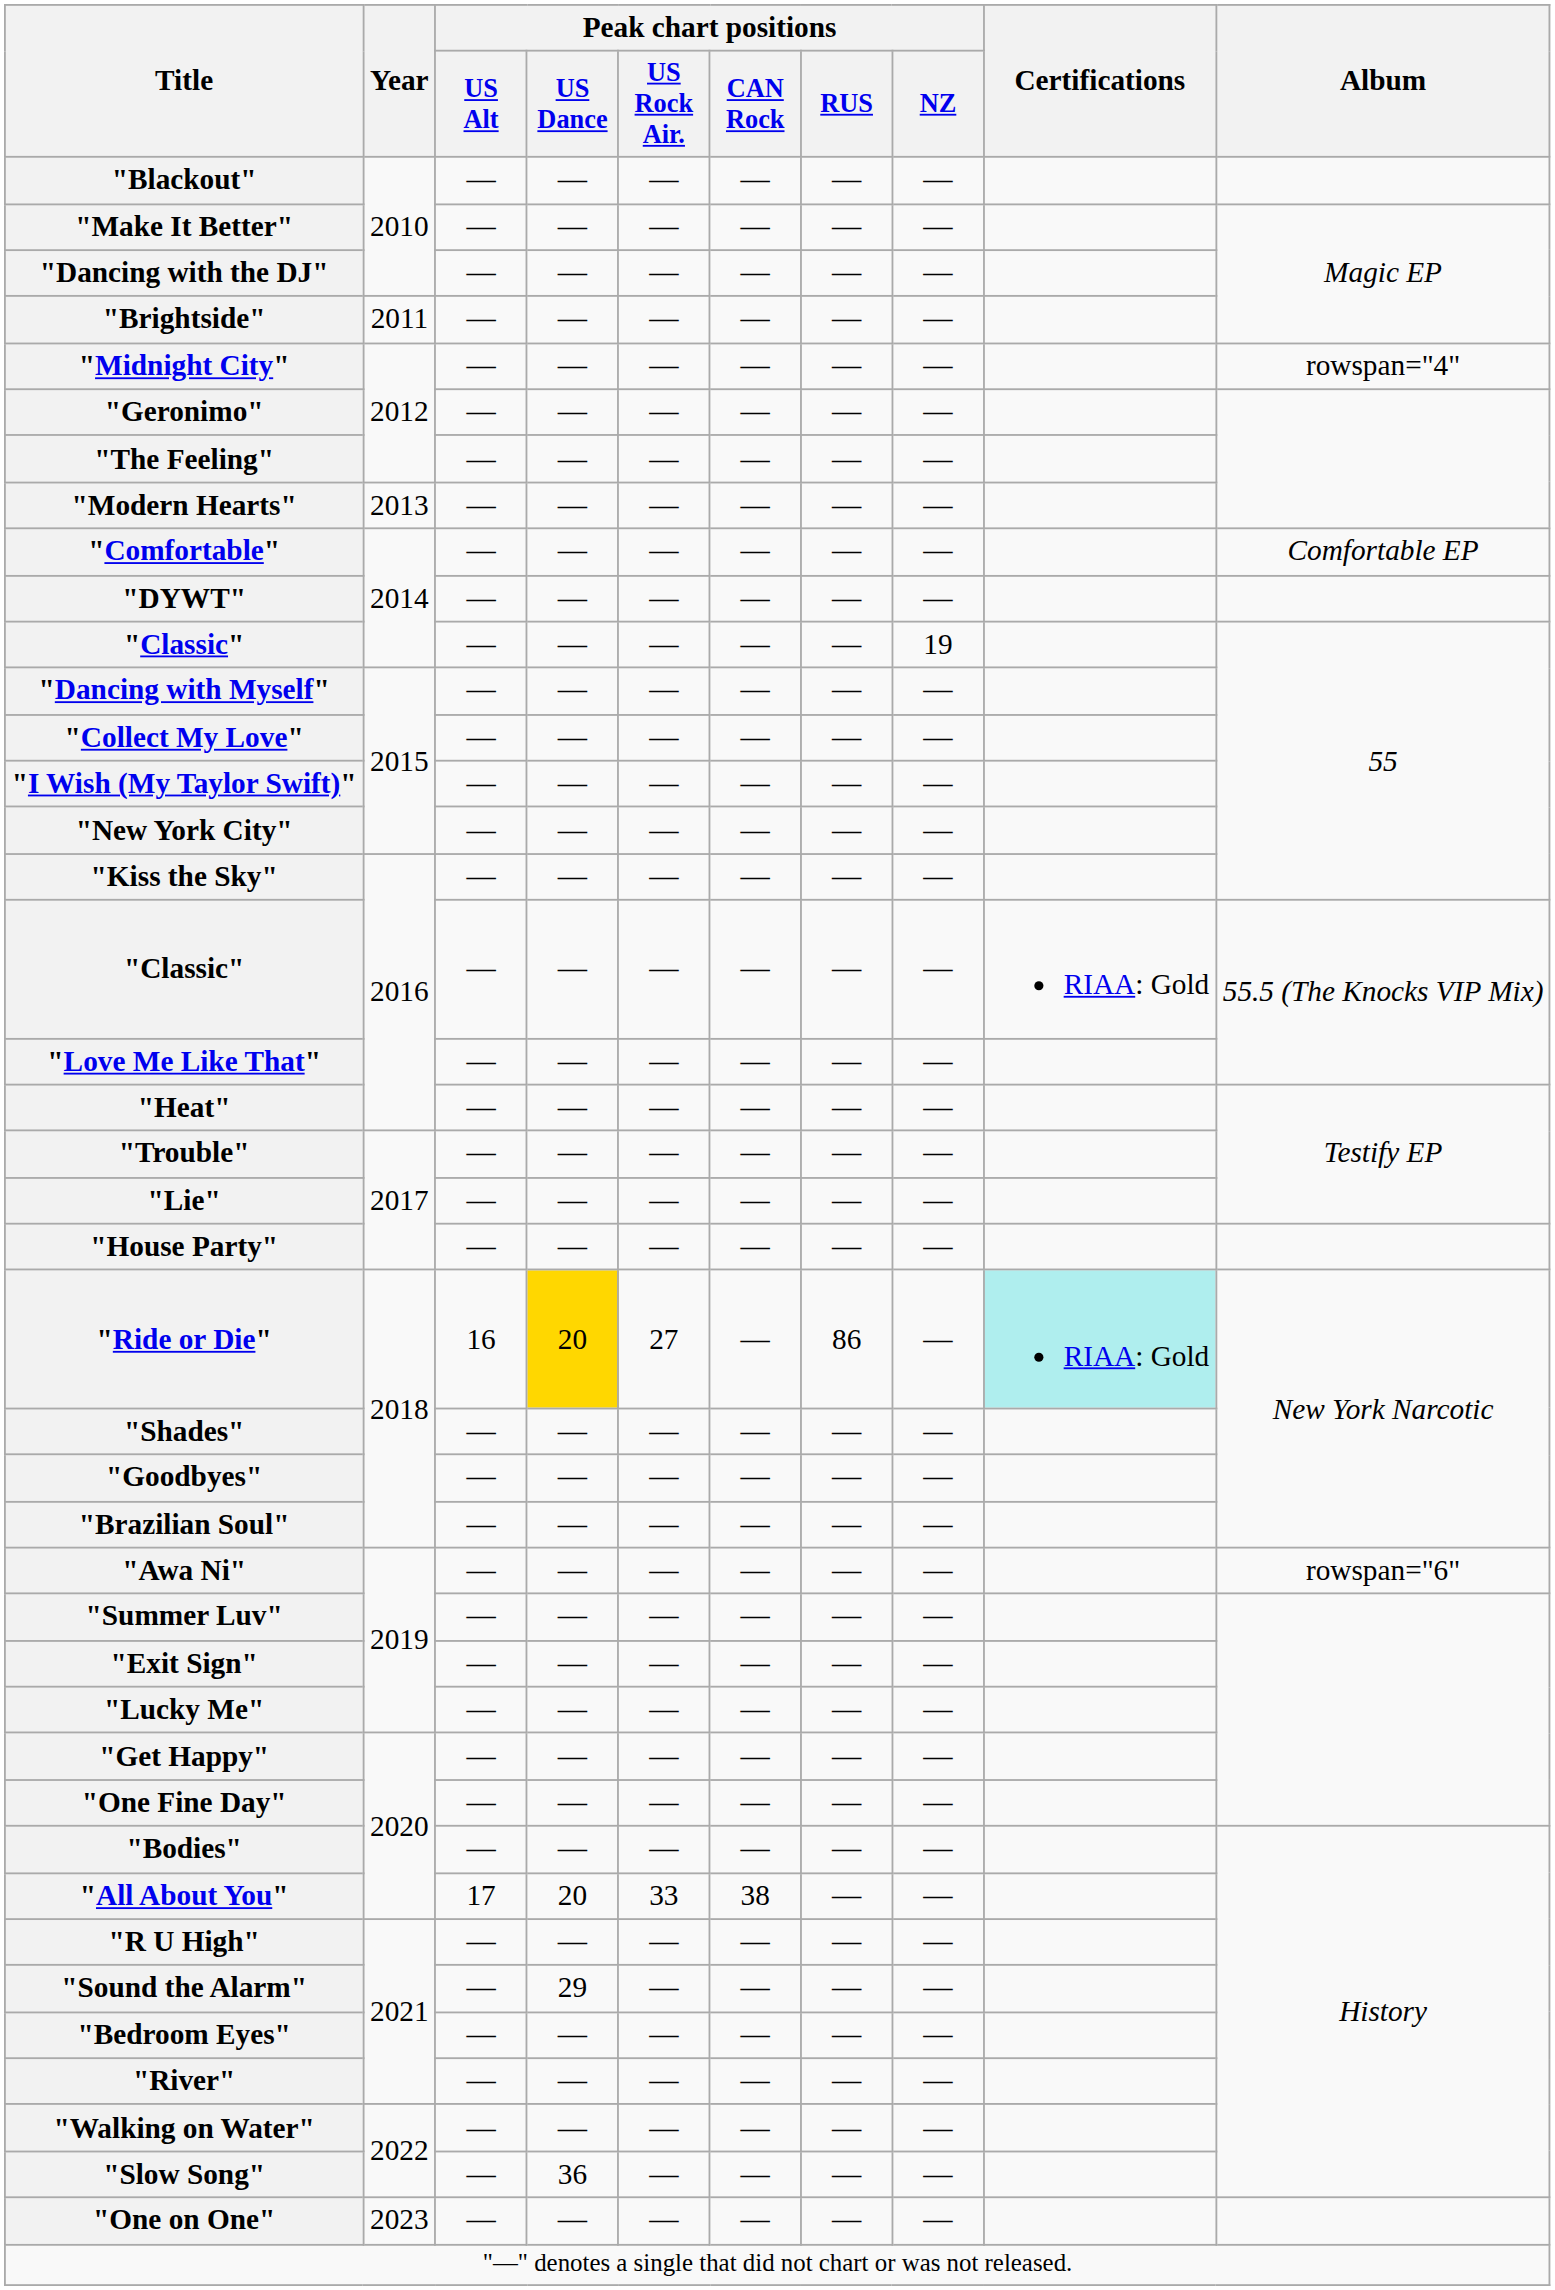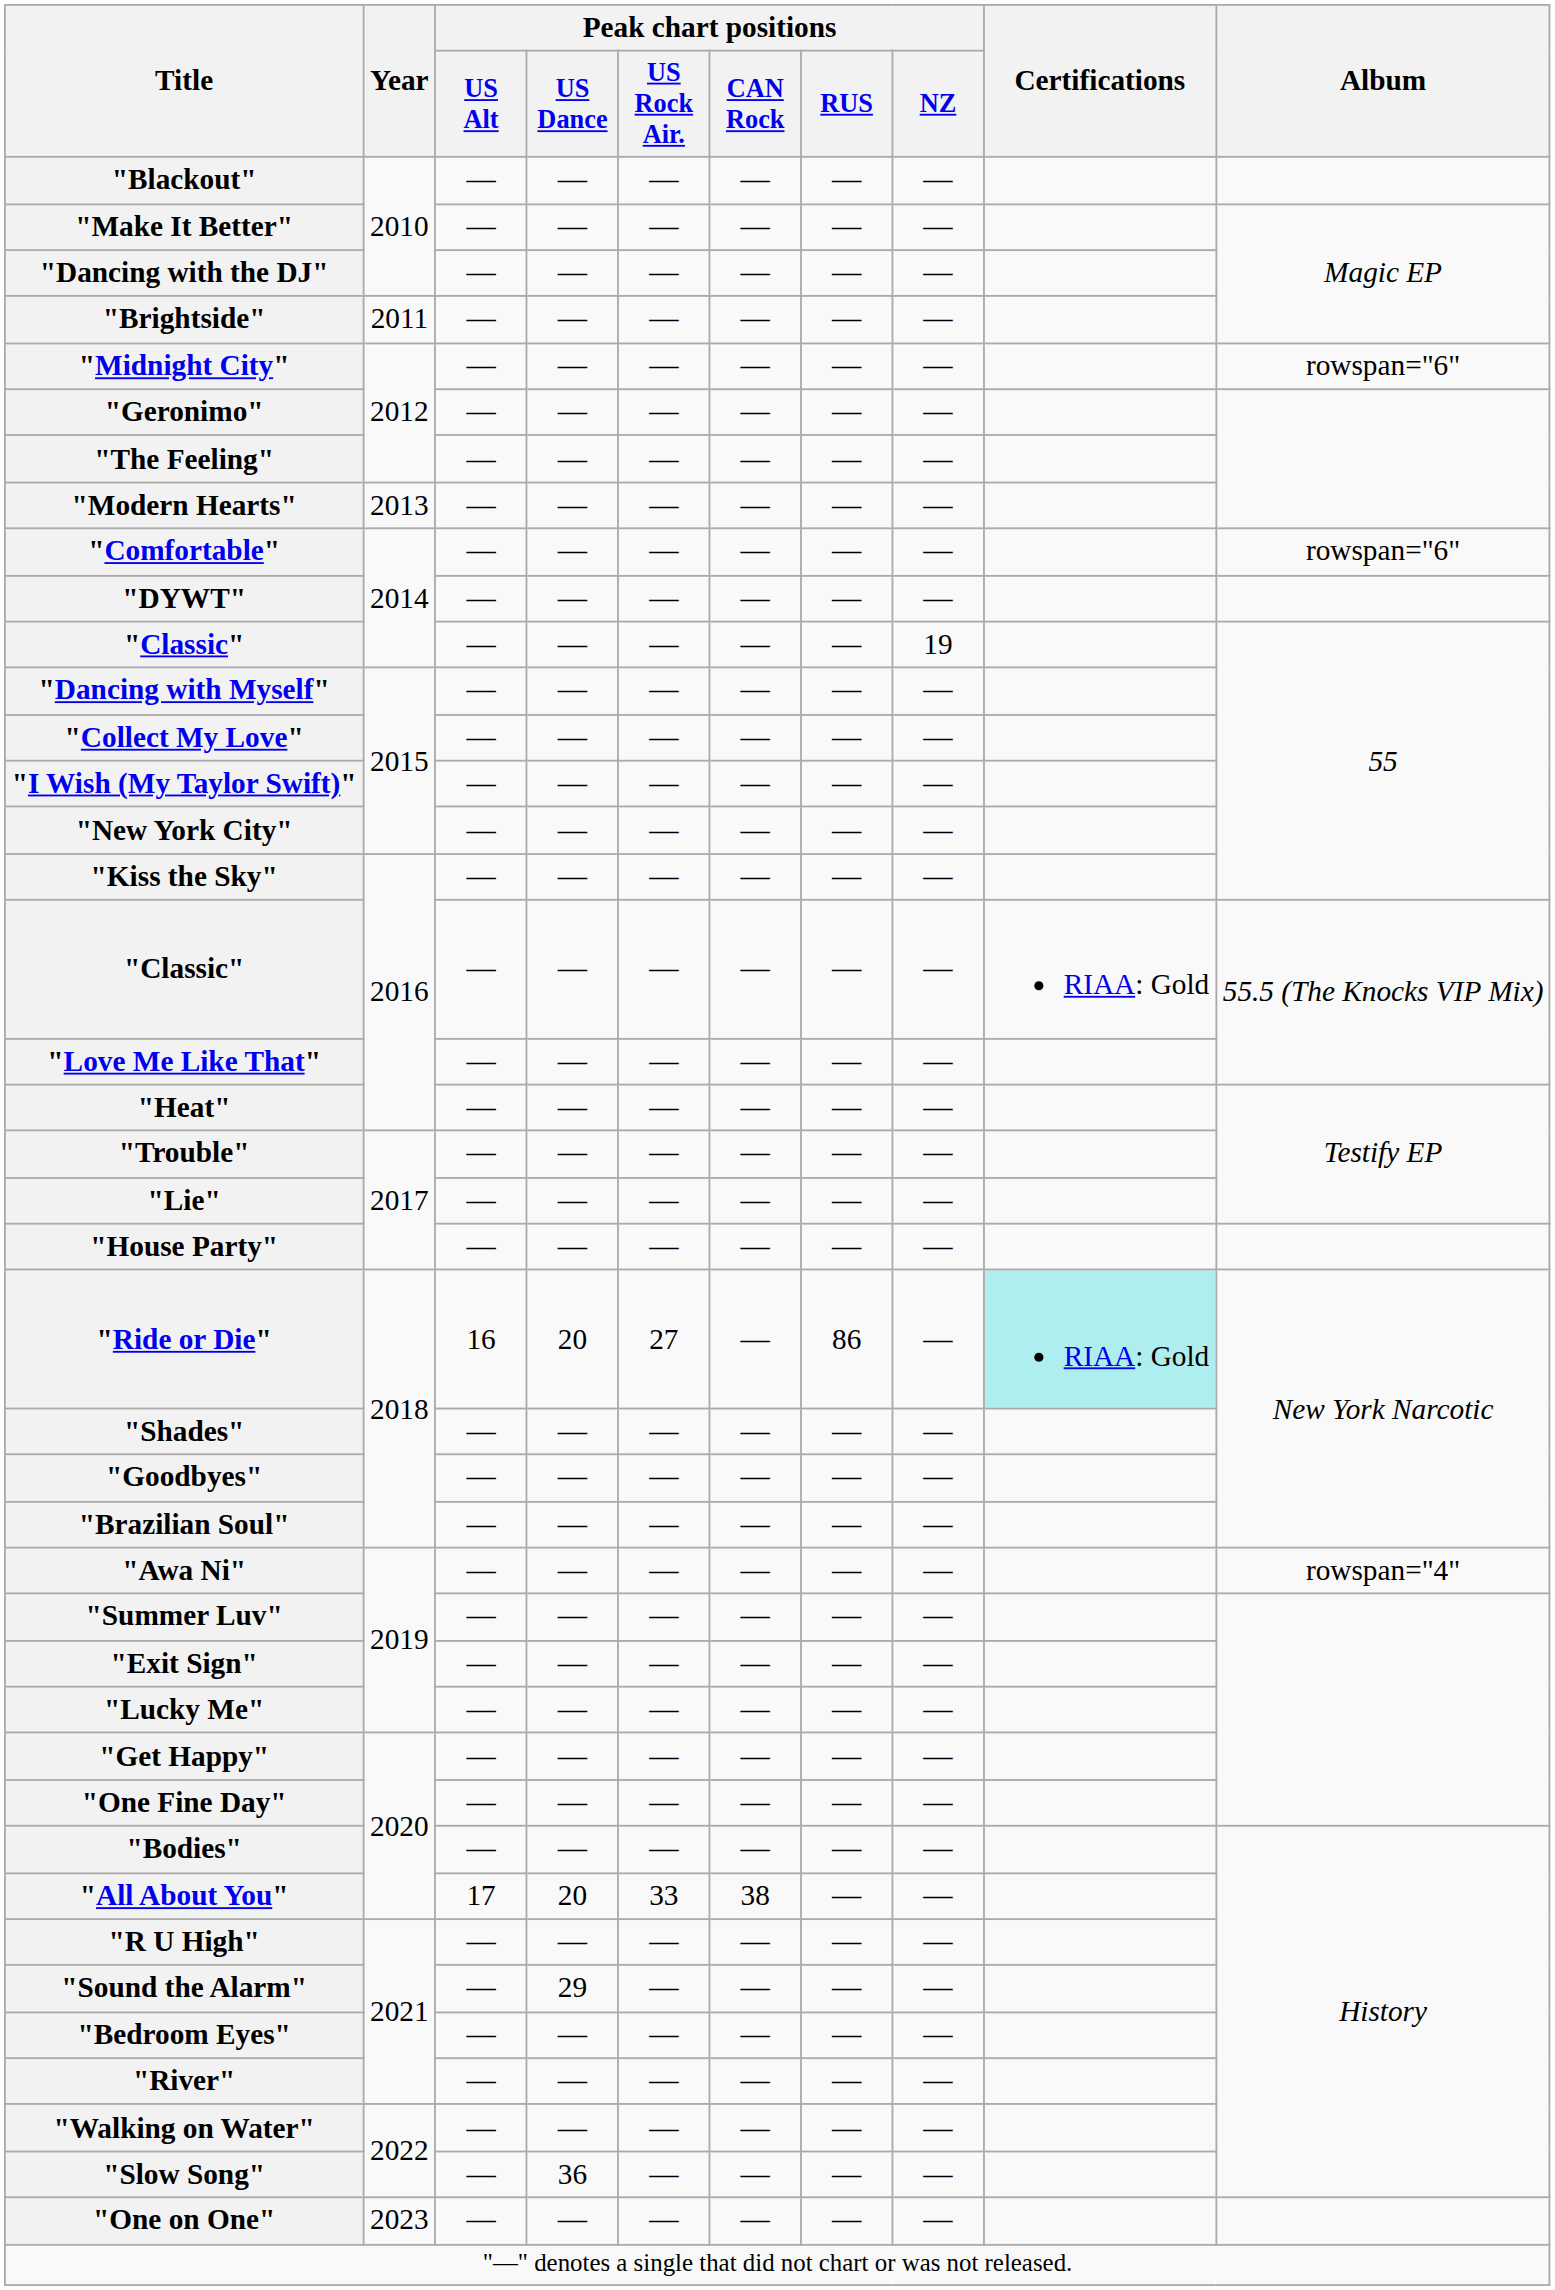(1383, 365) rowspan="4" -> (1383, 365) rowspan="6"
(1383, 551) Comfortable EP -> (1383, 551) rowspan="6"
(572, 1338) gold background -> (572, 1338) no background
(1383, 1570) rowspan="6" -> (1383, 1570) rowspan="4"
